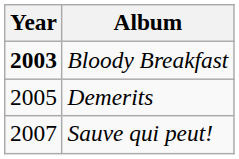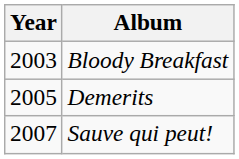(33, 60) bold -> (33, 60) normal
